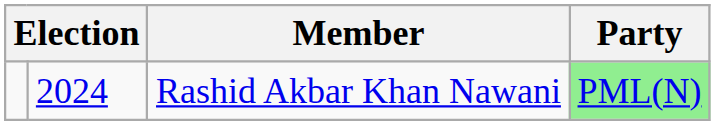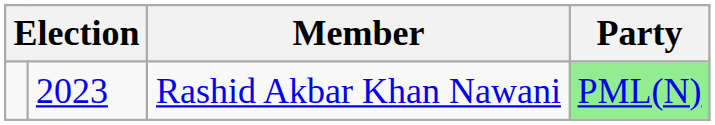(72, 90) 2024 -> (72, 90) 2023
